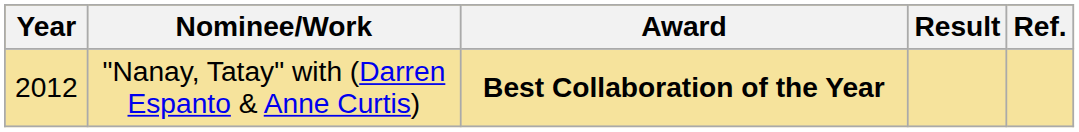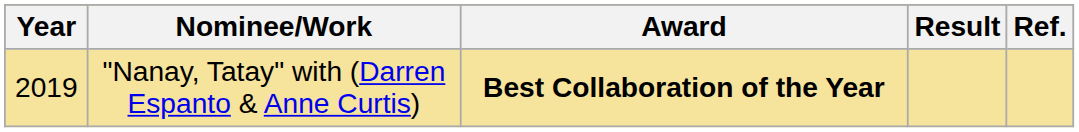(46, 87) 2012 -> (46, 87) 2019
